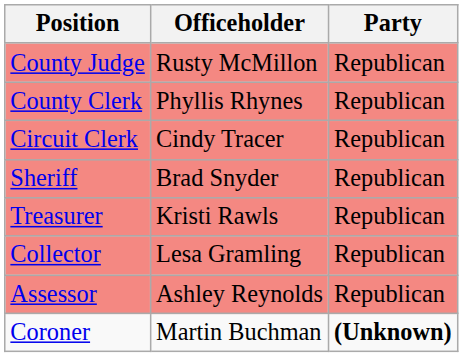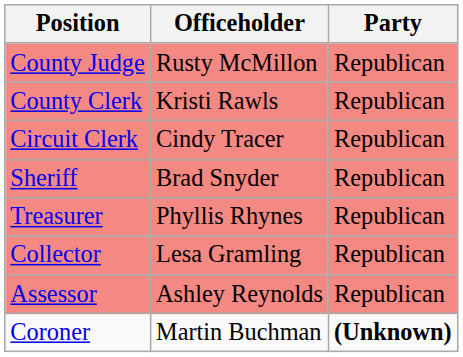(229, 100) Phyllis Rhynes -> (217, 100) Kristi Rawls
(217, 216) Kristi Rawls -> (229, 216) Phyllis Rhynes
